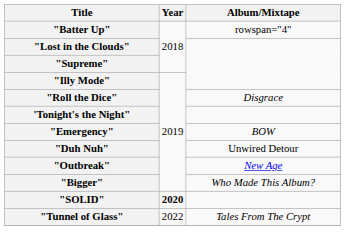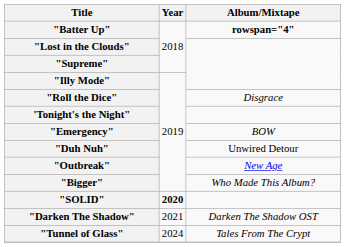(263, 30) normal -> (263, 30) bold
+ row: (82, 217)
(173, 217) 2022 -> (173, 234) 2024
